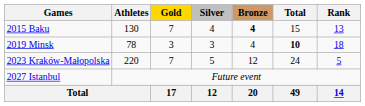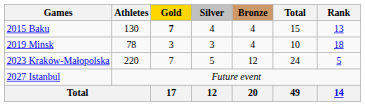(171, 29) normal -> (171, 29) bold
(253, 29) bold -> (253, 29) normal
(295, 45) bold -> (295, 45) normal
